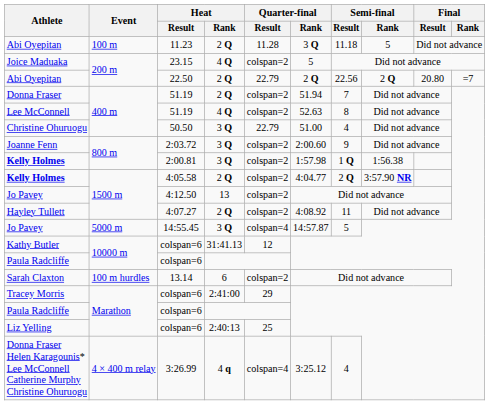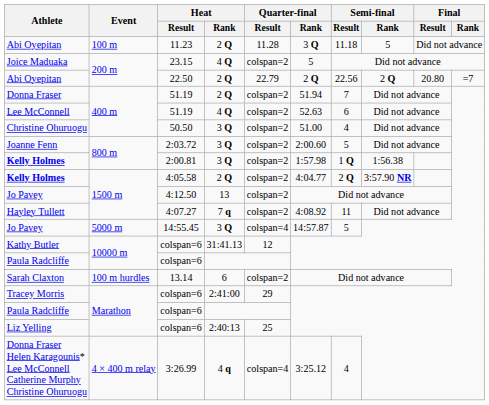(346, 112) 8 -> (346, 112) 6
(268, 128) 22.79 -> (268, 128) colspan=2
(346, 145) 9 -> (346, 145) 5
(224, 211) 2 Q -> (224, 211) 7 q
